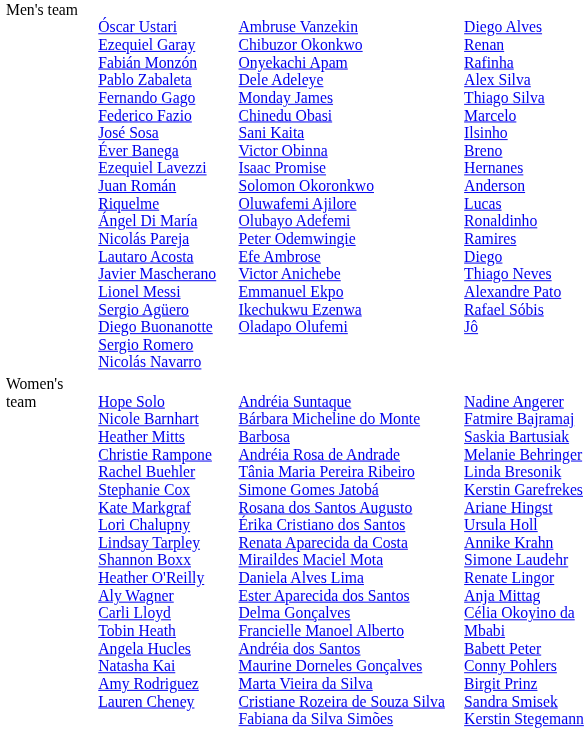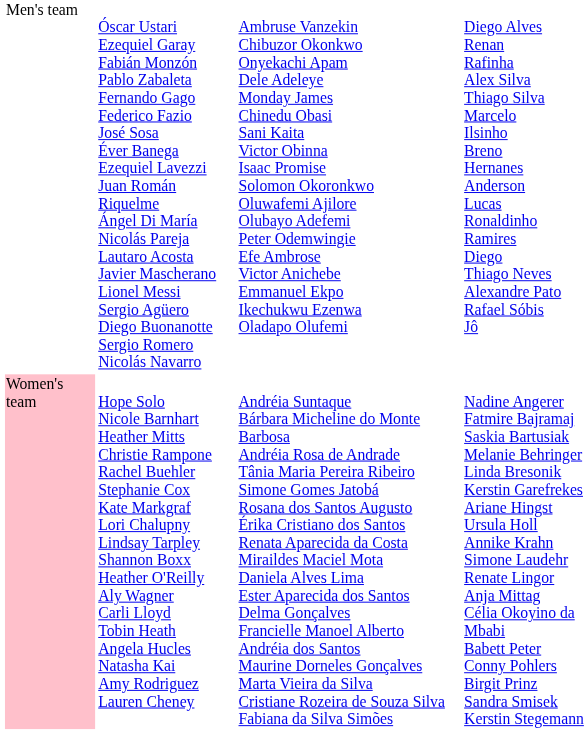(35, 392) no background -> (35, 392) pink background
